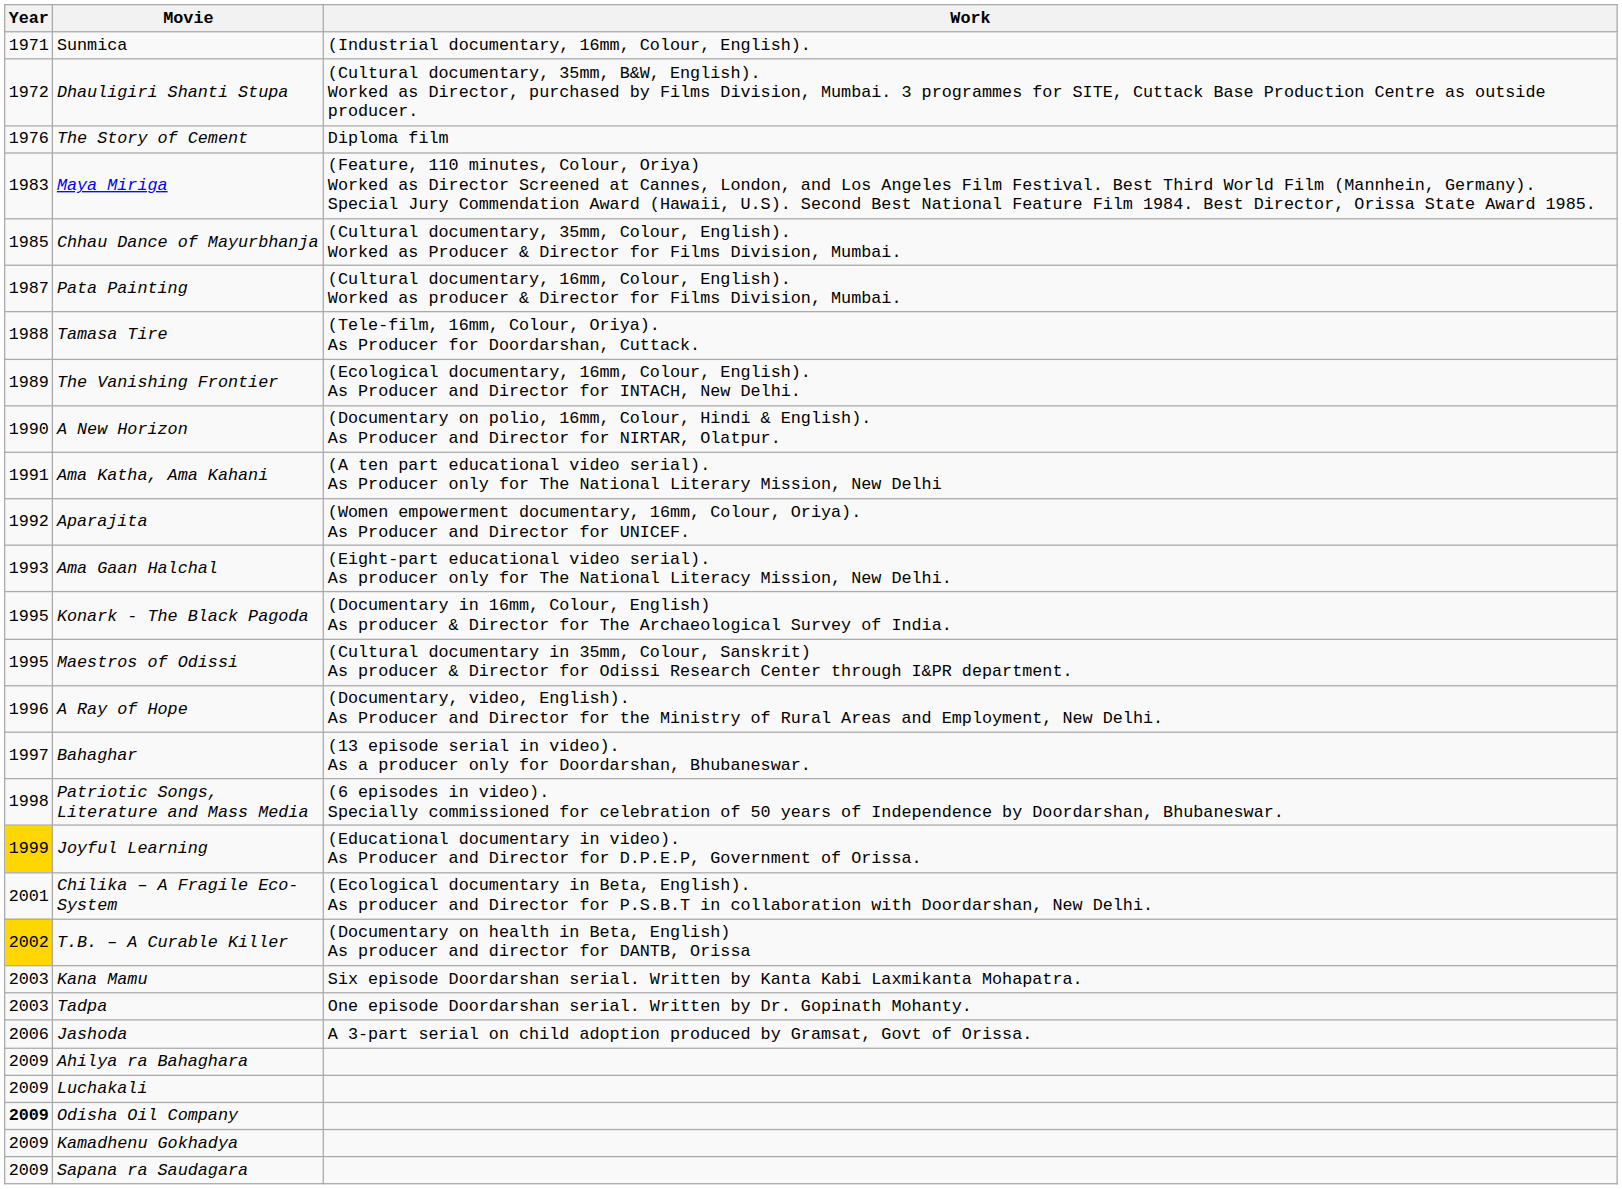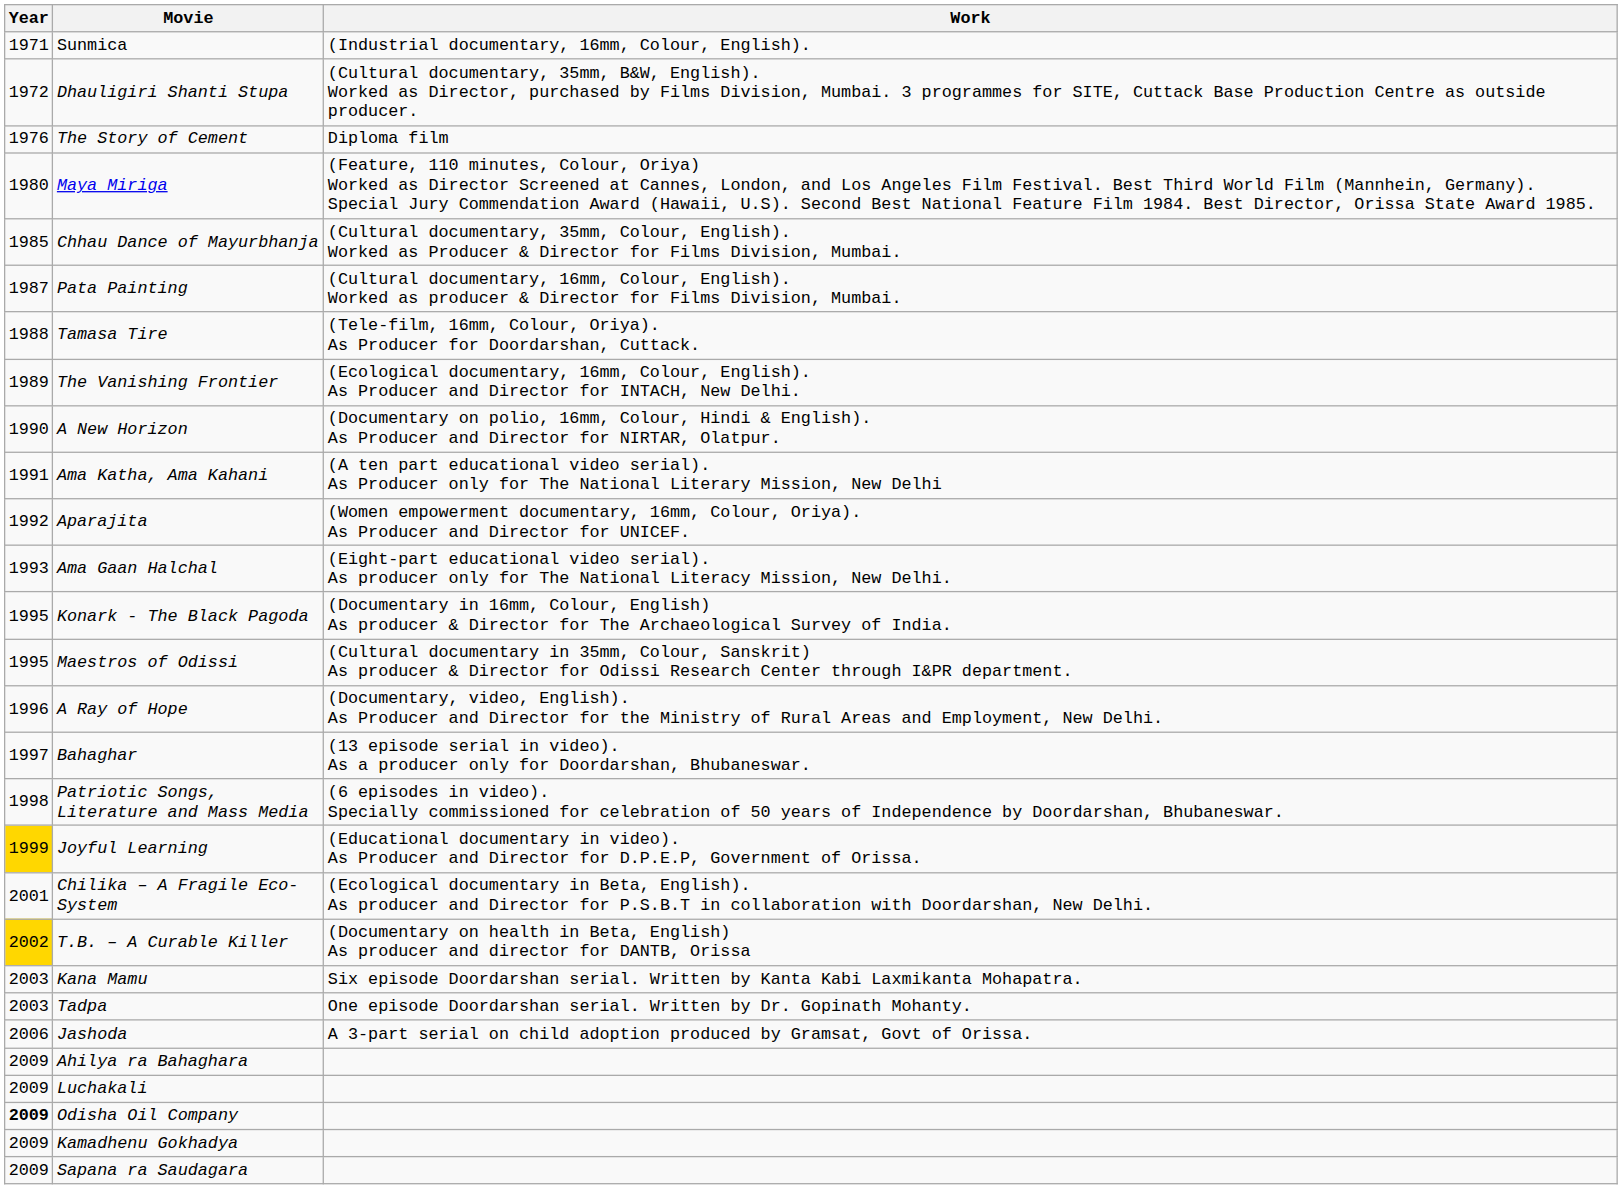(29, 186) 1983 -> (29, 186) 1980
